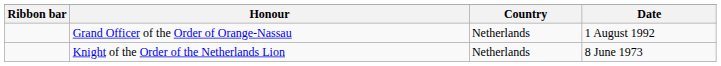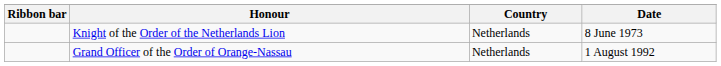rows swapped: (179, 52) <-> (182, 33)
